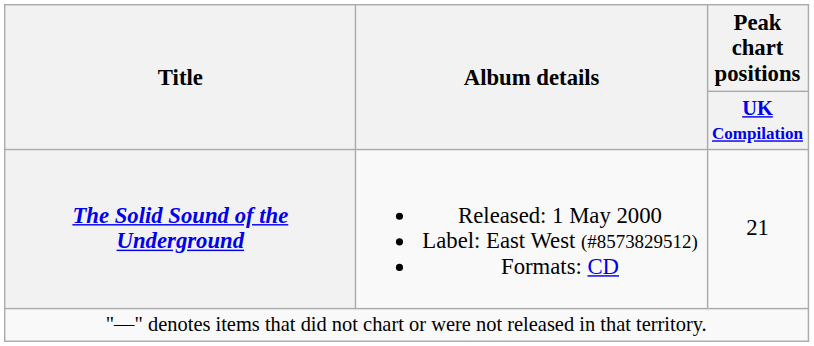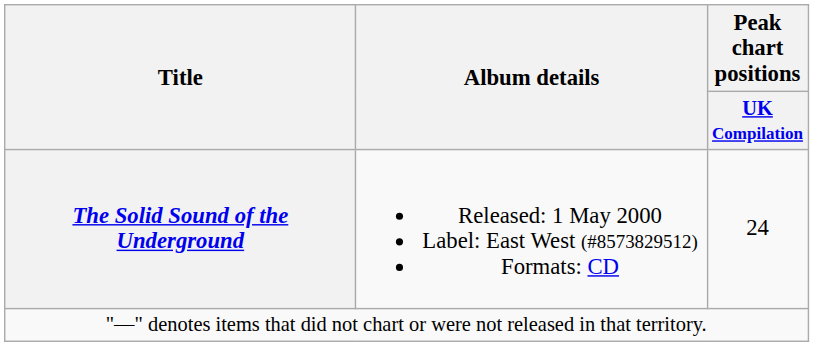(758, 228) 21 -> (758, 228) 24
